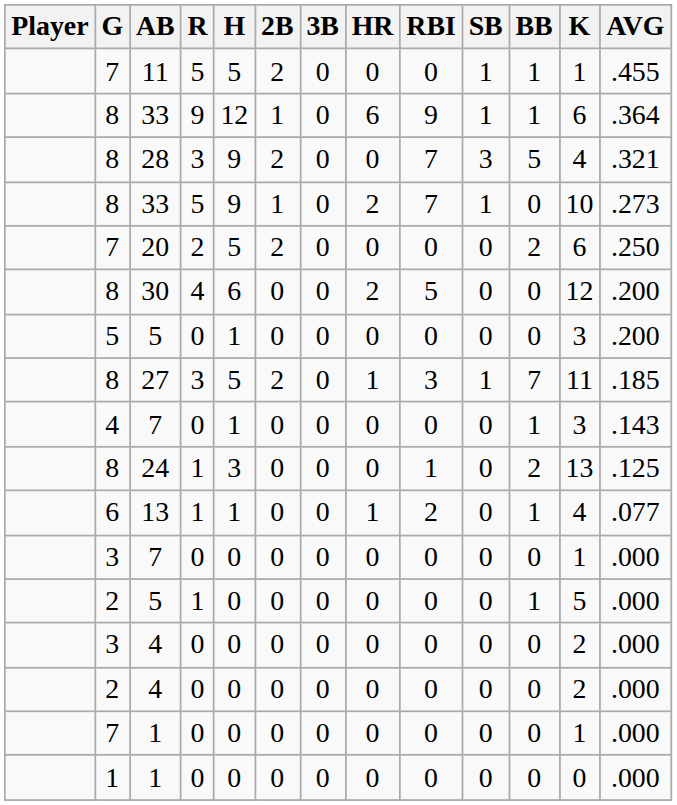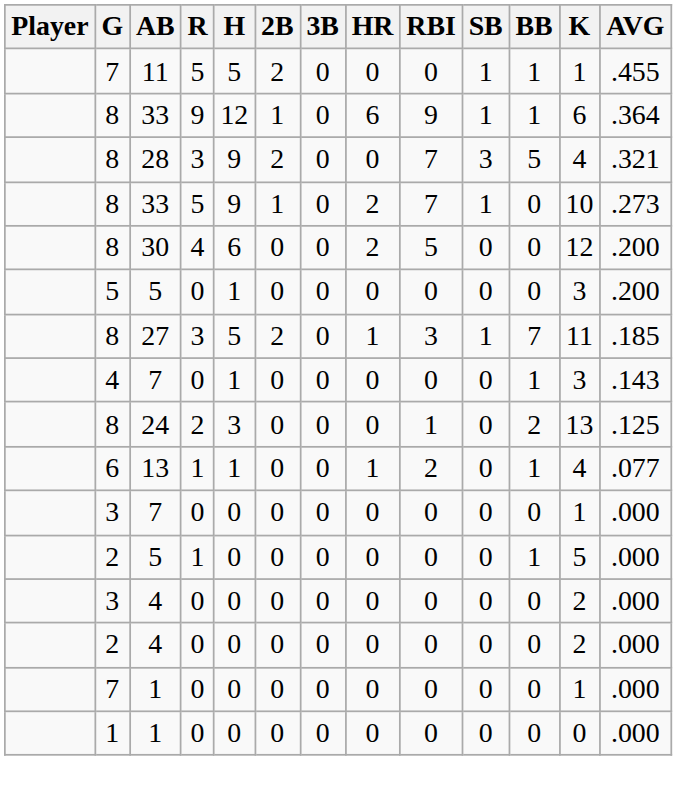- row: (112, 247)
(197, 468) 1 -> (197, 423) 2
